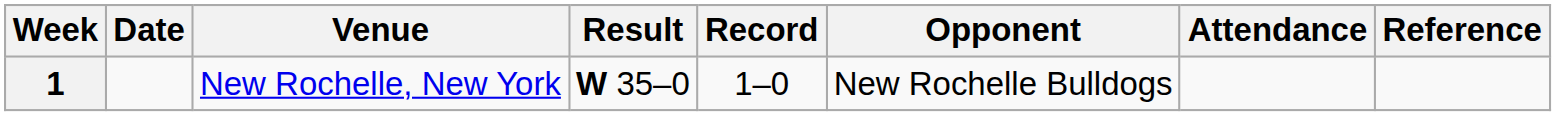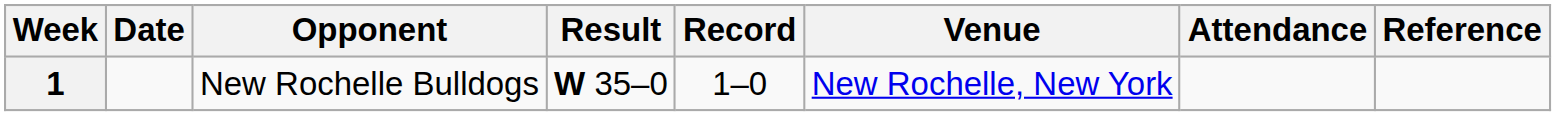columns swapped: (1003, 30) <-> (380, 30)
